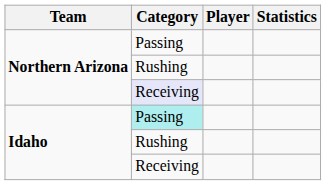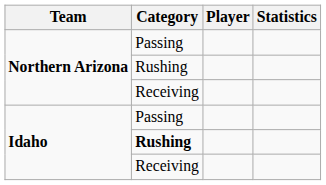(167, 92) lavender background -> (167, 92) no background
(159, 117) paleturquoise background -> (159, 117) no background
(161, 141) normal -> (163, 141) bold
